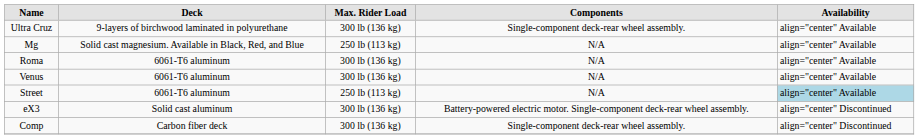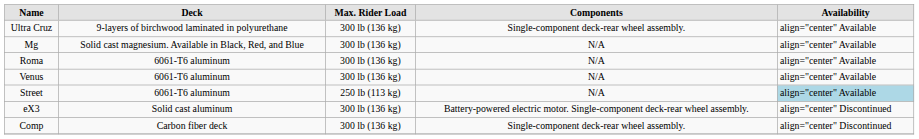(370, 44) 250 lb (113 kg) -> (370, 44) 300 lb (136 kg)
